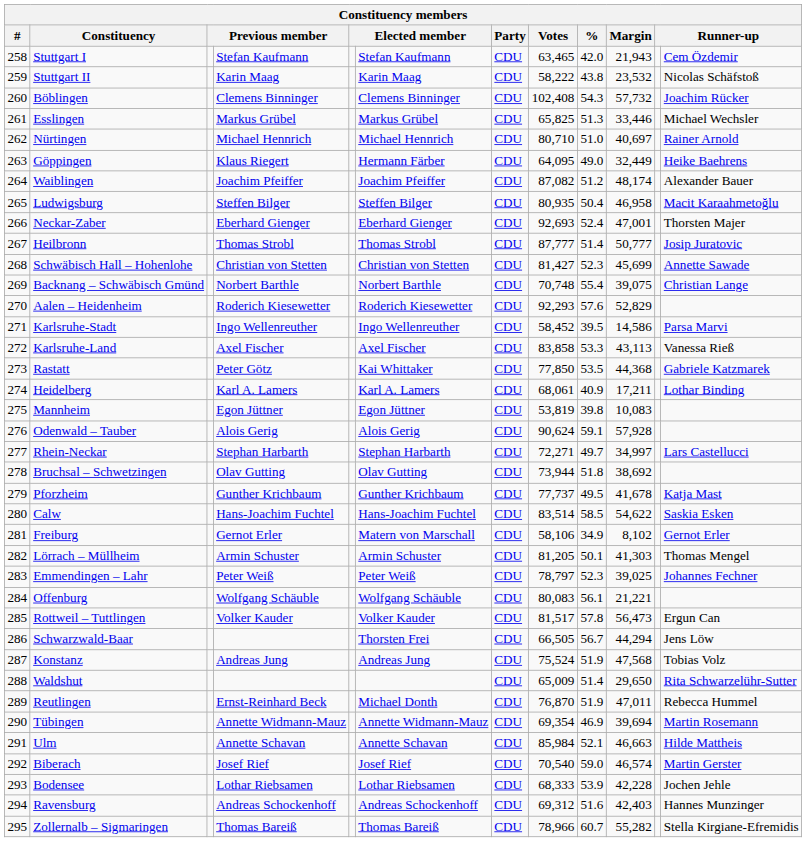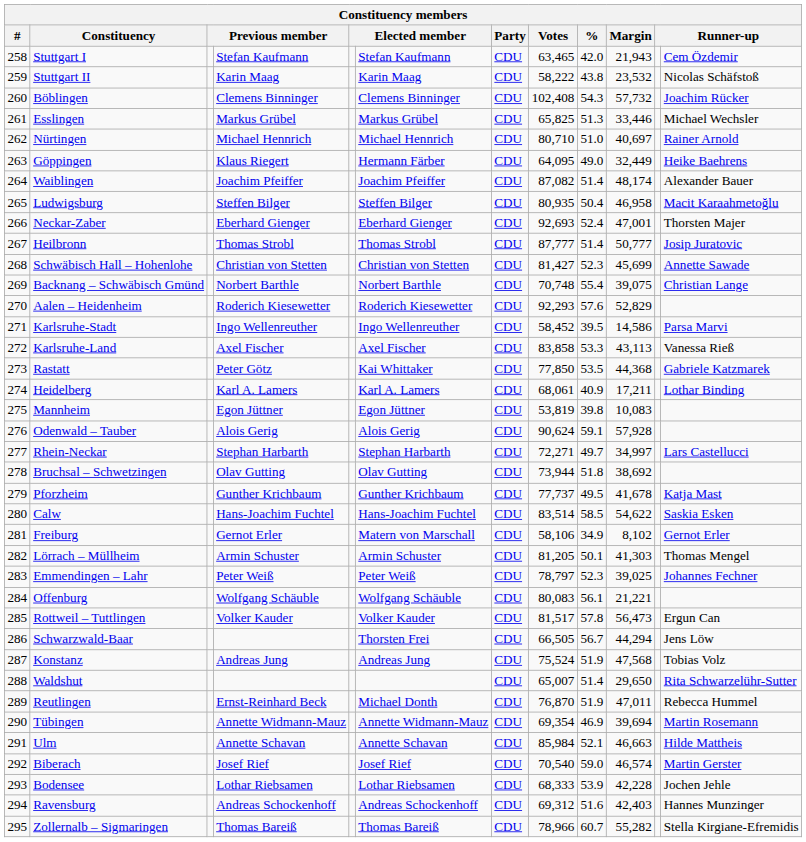(592, 181) 51.2 -> (592, 181) 51.4
(556, 680) 65,009 -> (556, 680) 65,007
